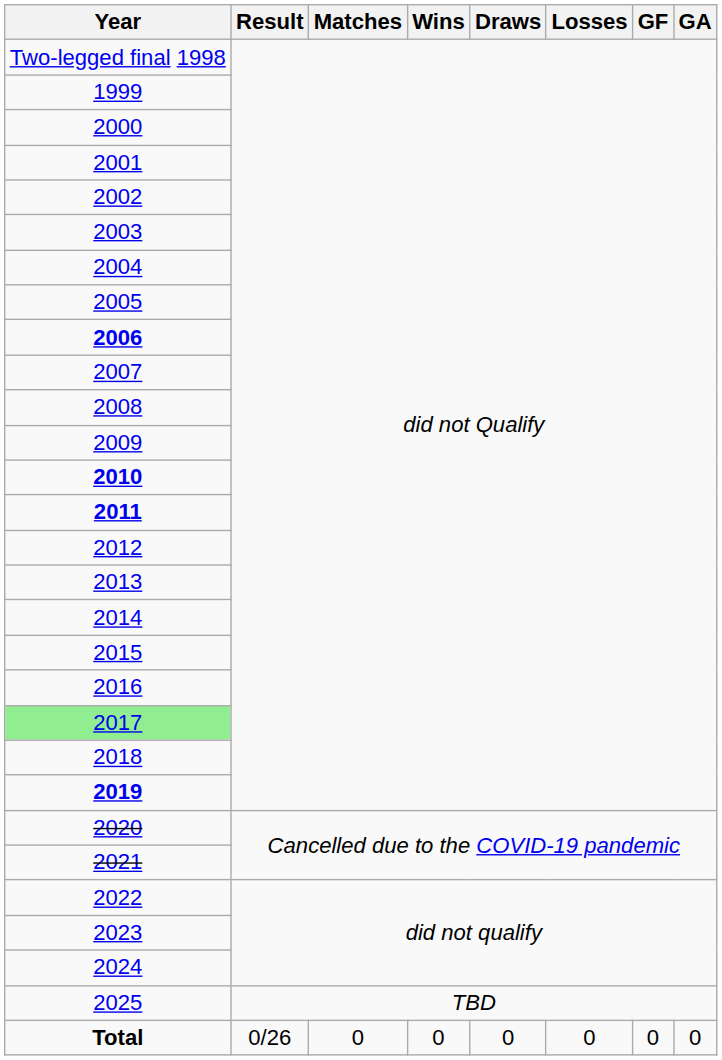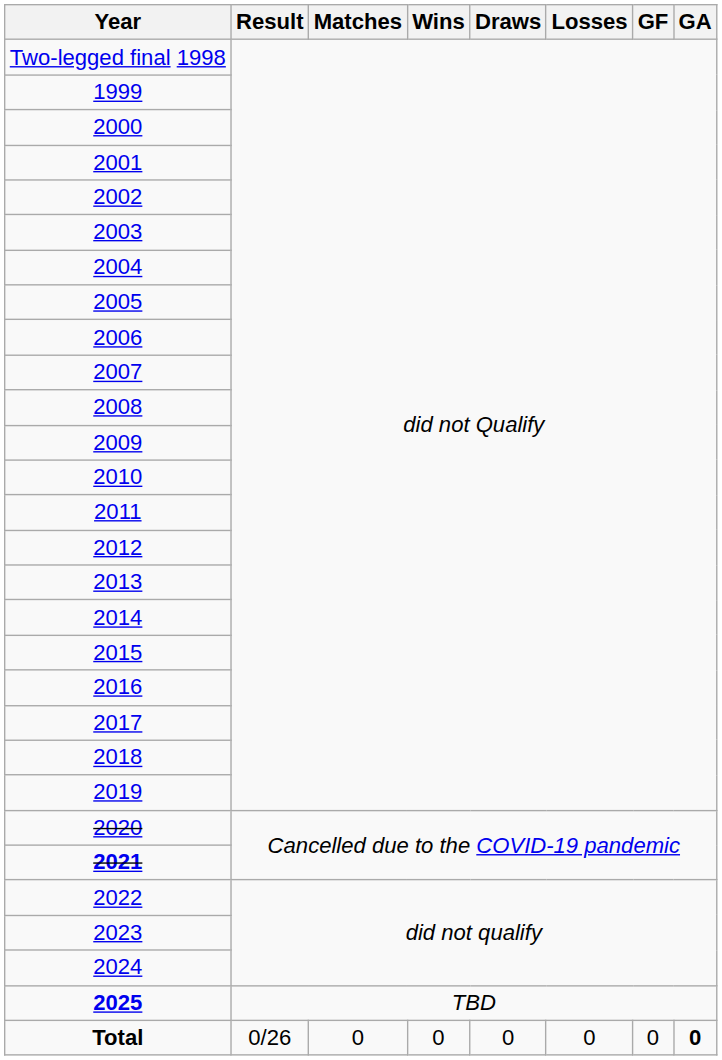(118, 337) bold -> (118, 337) normal
(118, 477) bold -> (118, 477) normal
(118, 512) bold -> (118, 512) normal
(118, 722) lightgreen background -> (118, 722) no background
(118, 792) bold -> (118, 792) normal
(118, 862) normal -> (118, 862) bold
(118, 1002) normal -> (118, 1002) bold
(695, 1037) normal -> (695, 1037) bold
